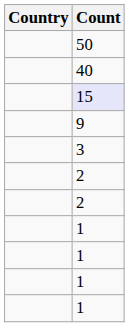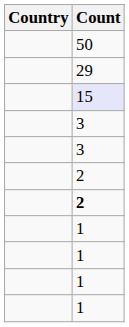(84, 70) 40 -> (84, 70) 29
(80, 123) 9 -> (80, 123) 3
(80, 202) normal -> (80, 202) bold
